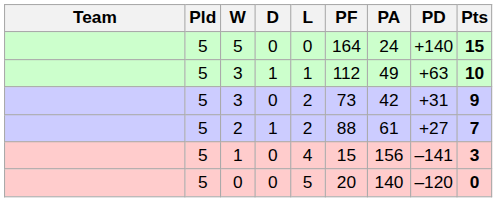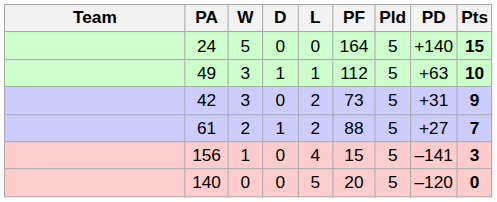columns swapped: (203, 18) <-> (389, 18)
